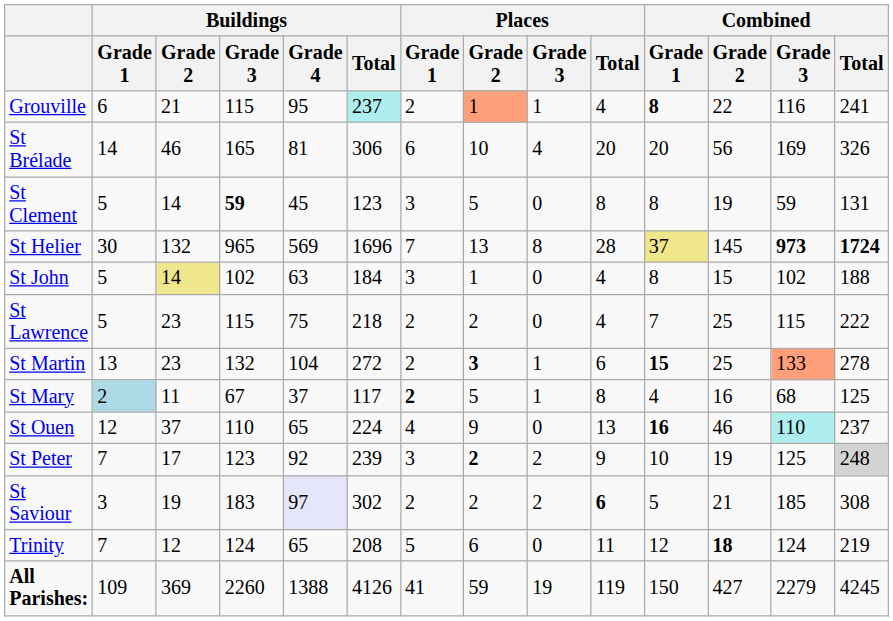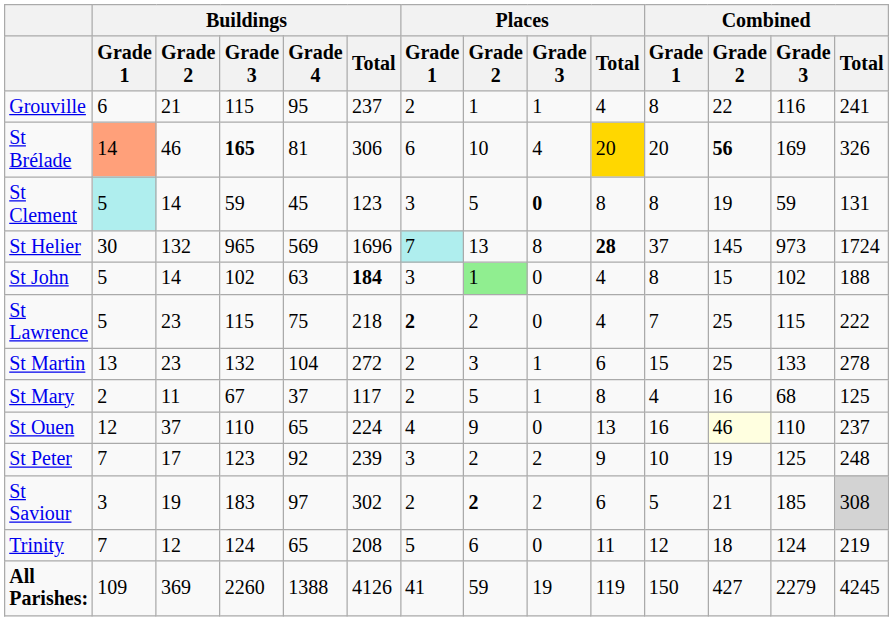(367, 106) paleturquoise background -> (367, 106) no background
(474, 106) lightsalmon background -> (474, 106) no background
(654, 106) bold -> (654, 106) normal
(107, 149) no background -> (107, 149) lightsalmon background
(240, 149) normal -> (240, 149) bold
(606, 149) no background -> (606, 149) gold background
(722, 149) normal -> (722, 149) bold
(102, 203) no background -> (102, 203) paleturquoise background
(235, 203) bold -> (235, 203) normal
(537, 203) normal -> (537, 203) bold
(410, 246) no background -> (410, 246) paleturquoise background
(606, 246) normal -> (606, 246) bold
(659, 246) khaki background -> (659, 246) no background
(791, 246) bold -> (791, 246) normal
(860, 246) bold -> (860, 246) normal
(171, 278) khaki background -> (171, 278) no background
(367, 278) normal -> (367, 278) bold
(474, 278) no background -> (474, 278) lightgreen background
(410, 321) normal -> (410, 321) bold
(474, 364) bold -> (474, 364) normal
(659, 364) bold -> (659, 364) normal
(791, 364) lightsalmon background -> (791, 364) no background
(102, 395) lightblue background -> (102, 395) no background
(410, 395) bold -> (410, 395) normal
(659, 427) bold -> (659, 427) normal
(722, 427) no background -> (722, 427) lightyellow background
(791, 427) paleturquoise background -> (791, 427) no background
(474, 459) bold -> (474, 459) normal
(855, 459) lightgrey background -> (855, 459) no background
(298, 502) lavender background -> (298, 502) no background
(474, 502) normal -> (474, 502) bold
(601, 502) bold -> (601, 502) normal
(855, 502) no background -> (855, 502) lightgrey background
(722, 545) bold -> (722, 545) normal
